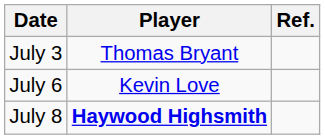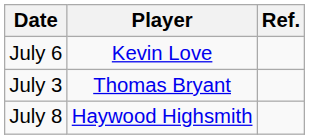rows swapped: (36, 52) <-> (36, 85)
(169, 117) bold -> (162, 117) normal
